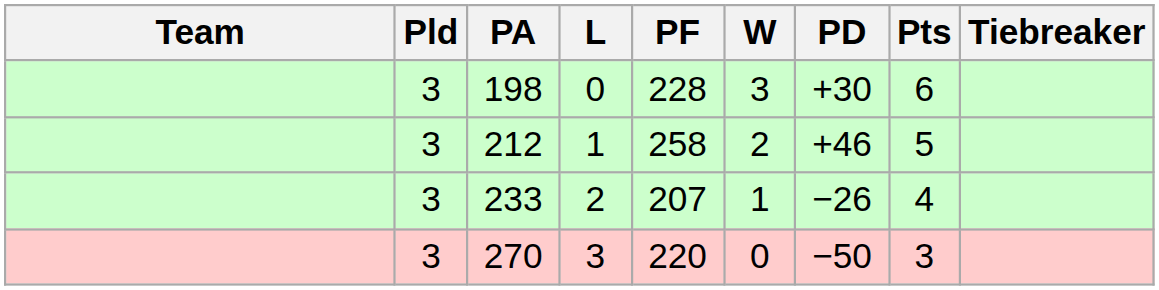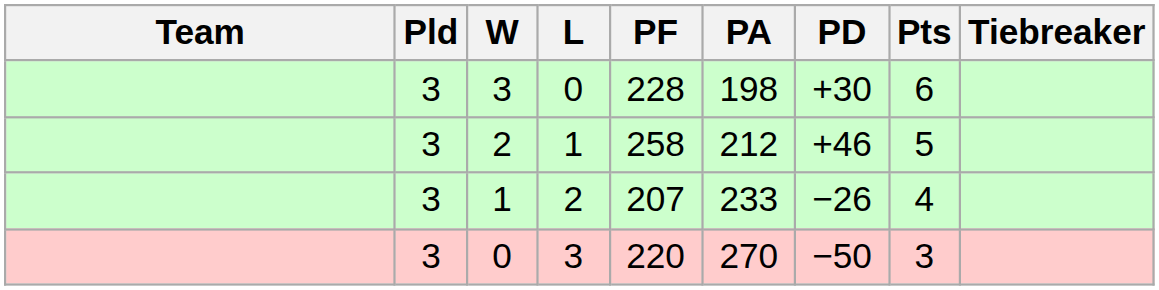columns swapped: (760, 32) <-> (513, 32)
